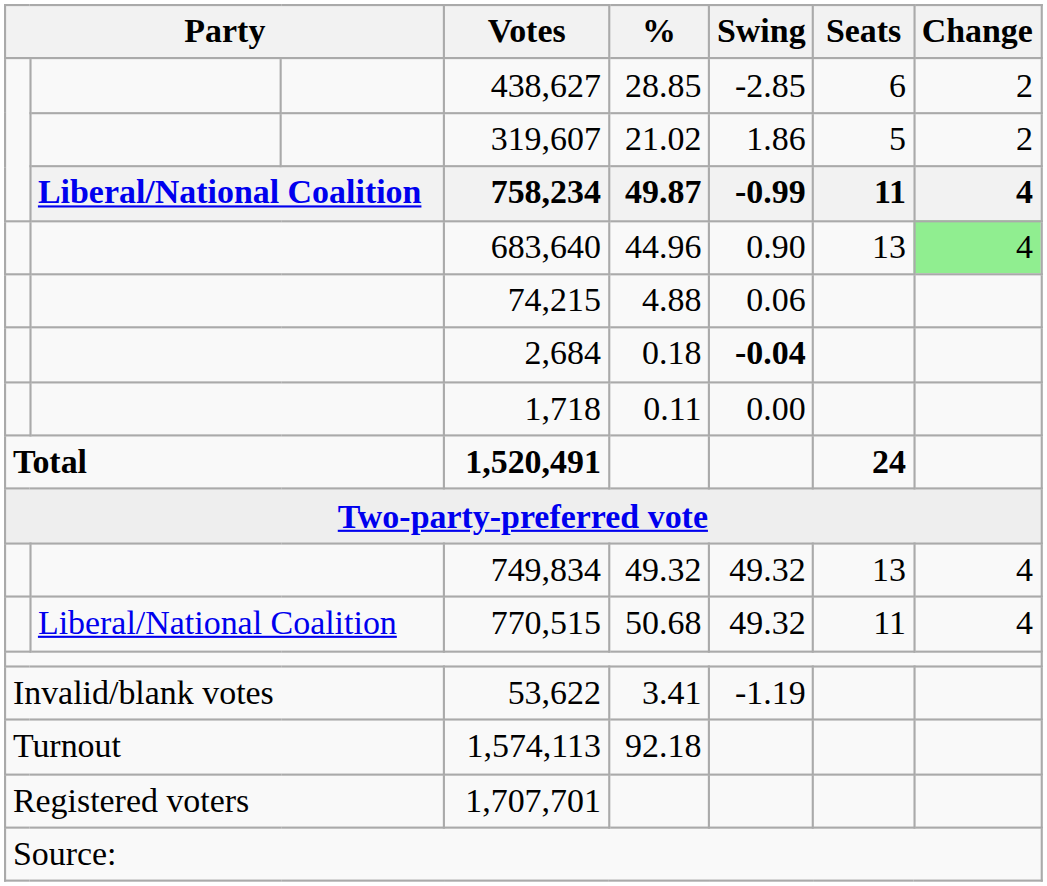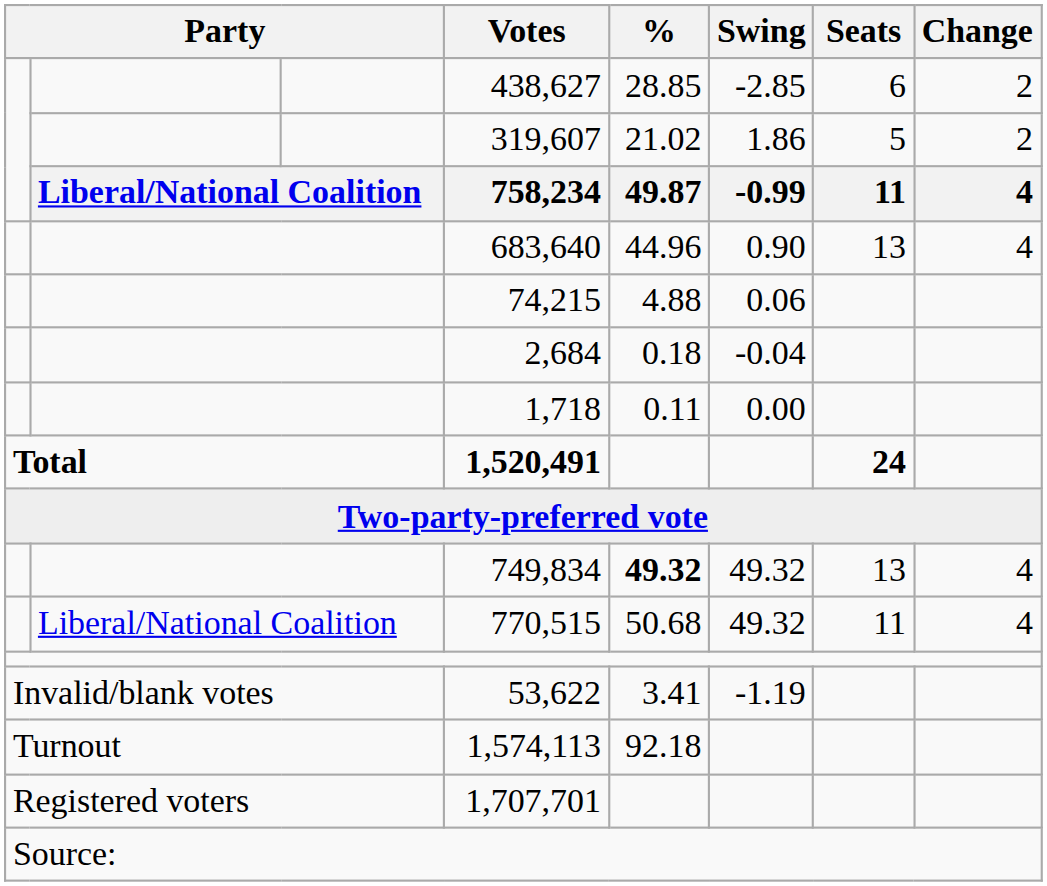(1024, 246) lightgreen background -> (1024, 246) no background
(770, 354) bold -> (770, 354) normal
(663, 569) normal -> (663, 569) bold
